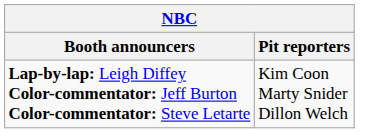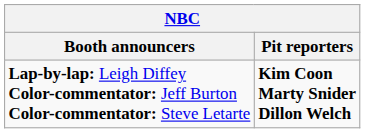(303, 94) normal -> (307, 94) bold
